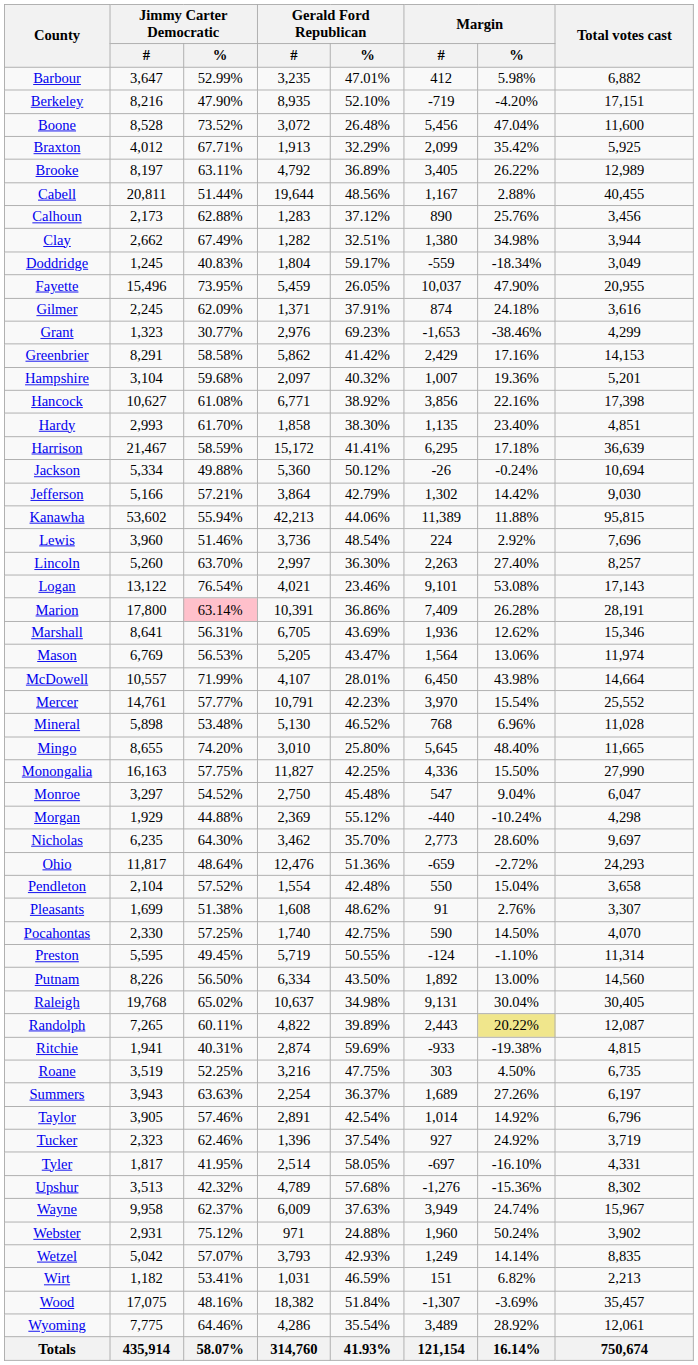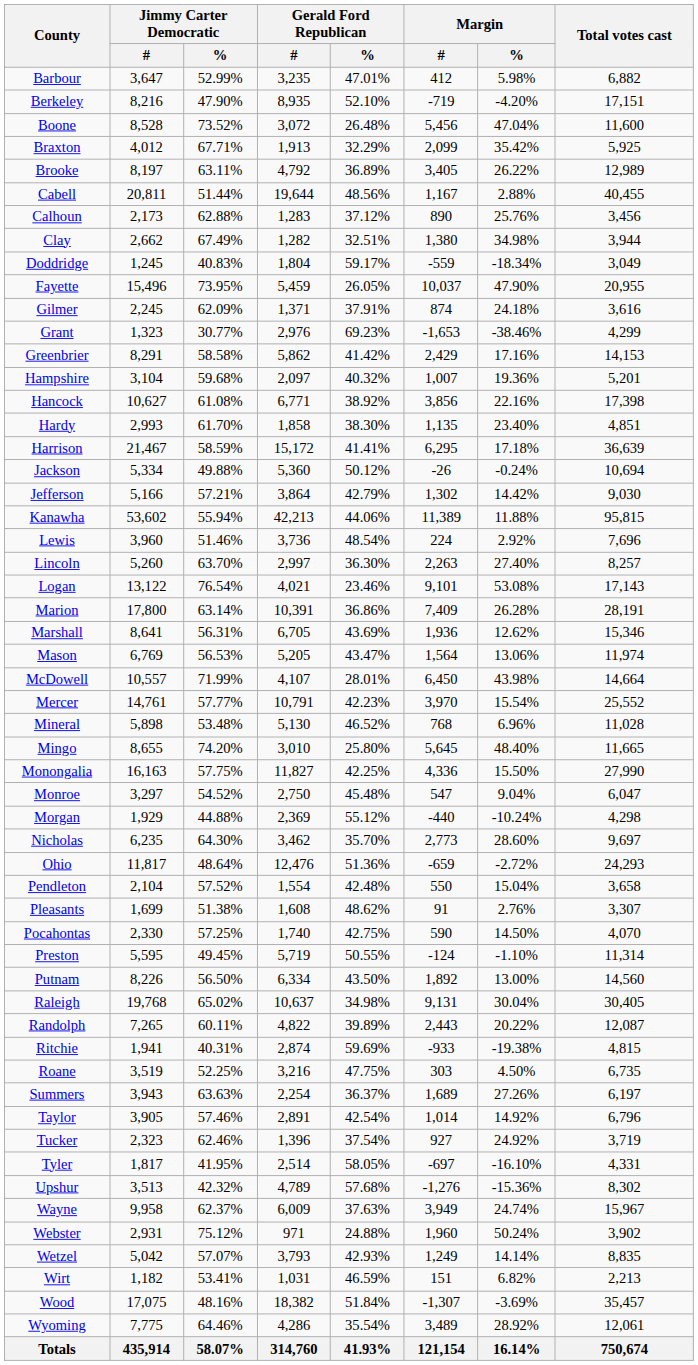(220, 609) pink background -> (220, 609) no background
(517, 1025) khaki background -> (517, 1025) no background
